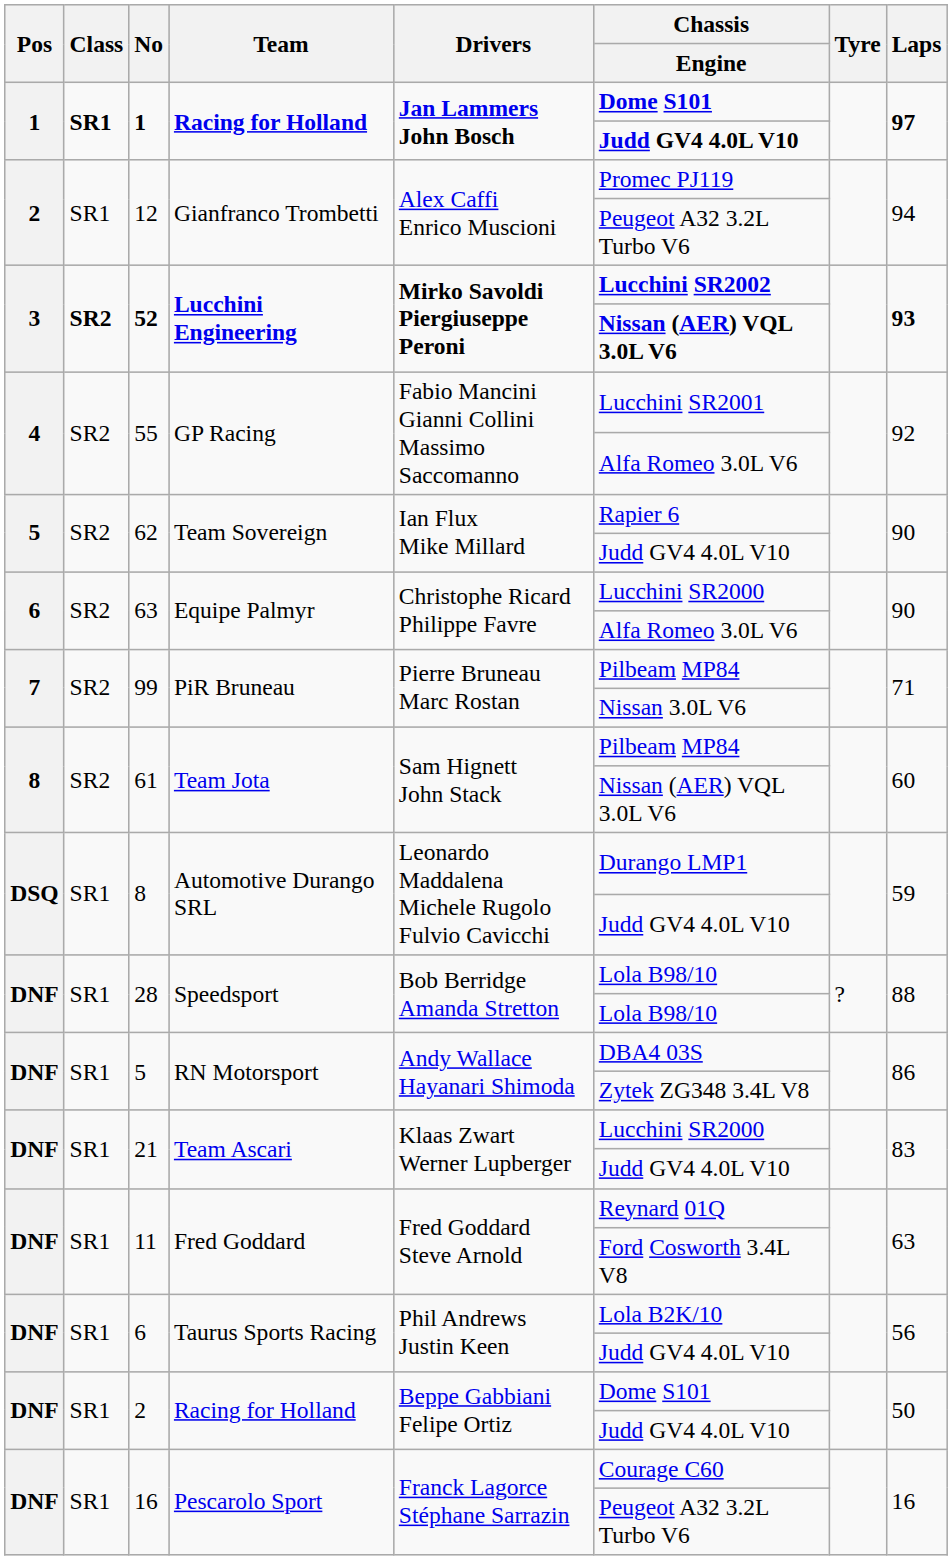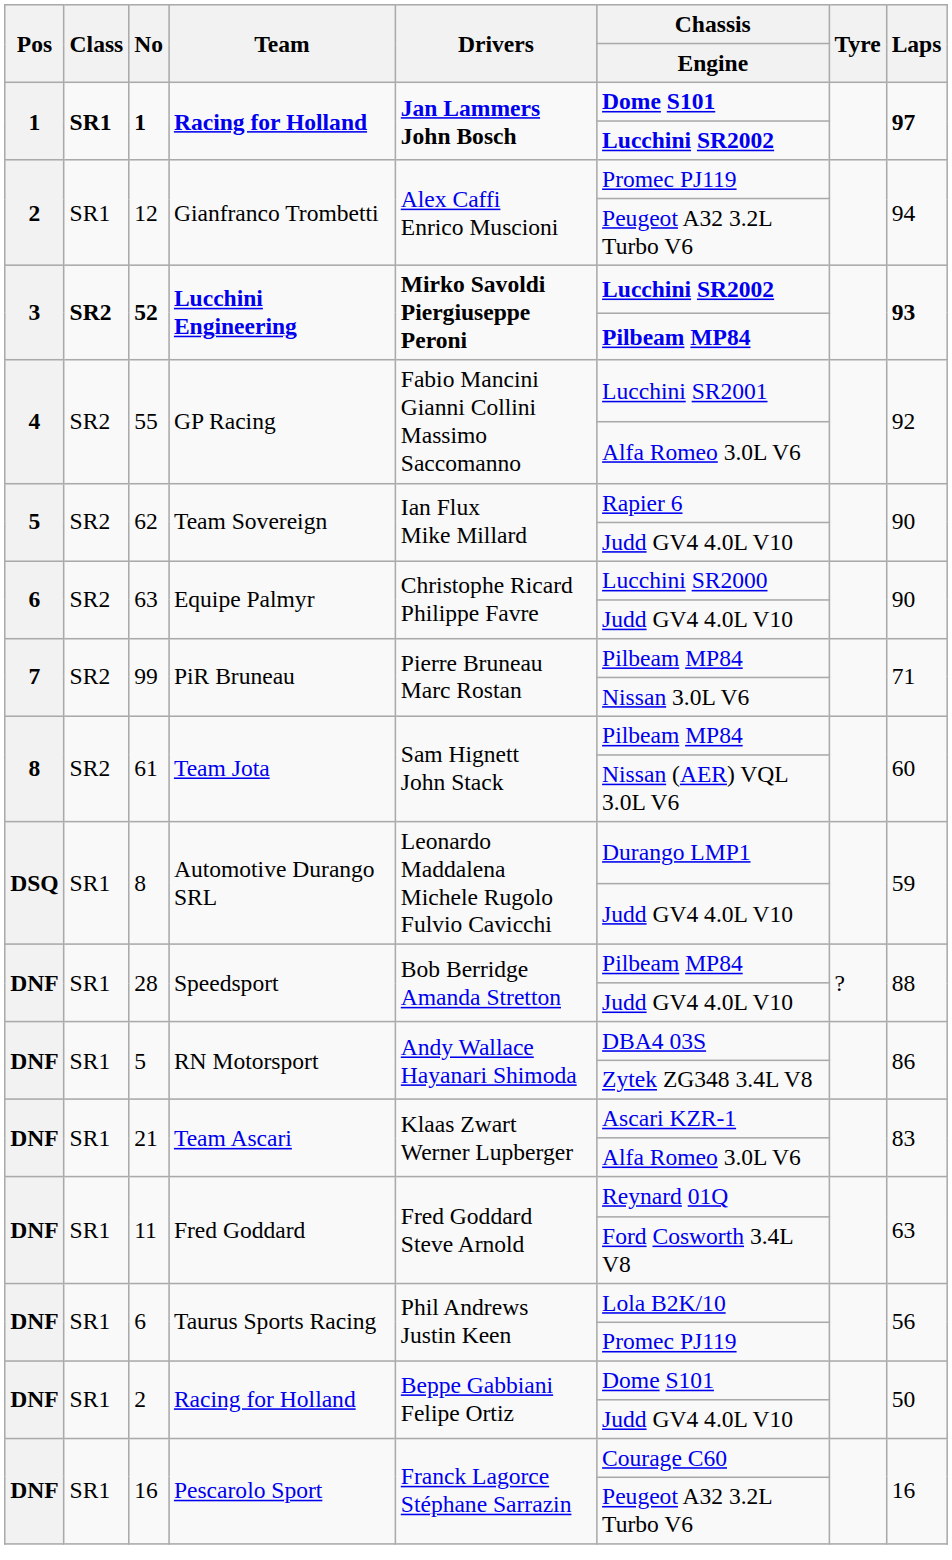(699, 140) Judd GV4 4.0L V10 -> (688, 140) Lucchini SR2002
(696, 337) Nissan (AER) VQL 3.0L V6 -> (676, 336) Pilbeam MP84
(698, 629) Alfa Romeo 3.0L V6 -> (698, 618) Judd GV4 4.0L V10
(658, 974) Lola B98/10 -> (672, 963) Pilbeam MP84
(658, 1013) Lola B98/10 -> (698, 1002) Judd GV4 4.0L V10
(682, 1129) Lucchini SR2000 -> (669, 1118) Ascari KZR-1
(694, 1168) Judd GV4 4.0L V10 -> (701, 1157) Alfa Romeo 3.0L V6
(694, 1351) Judd GV4 4.0L V10 -> (669, 1341) Promec PJ119
